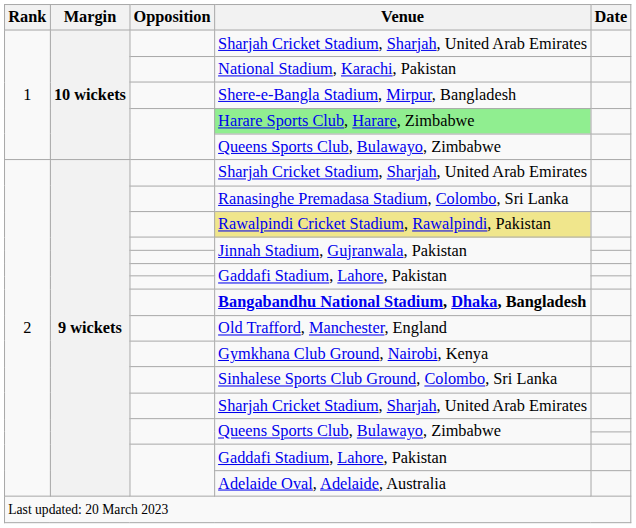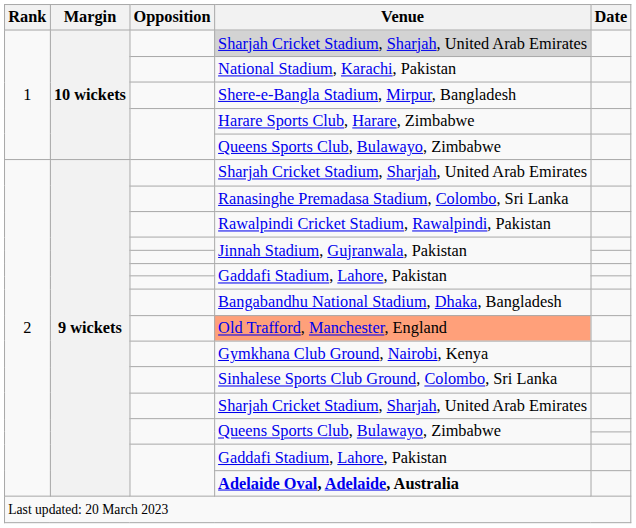(403, 43) no background -> (403, 43) lightgrey background
(346, 120) lightgreen background -> (346, 120) no background
(384, 224) khaki background -> (384, 224) no background
(402, 302) bold -> (390, 302) normal
(333, 328) no background -> (333, 328) lightsalmon background
(332, 483) normal -> (339, 483) bold
